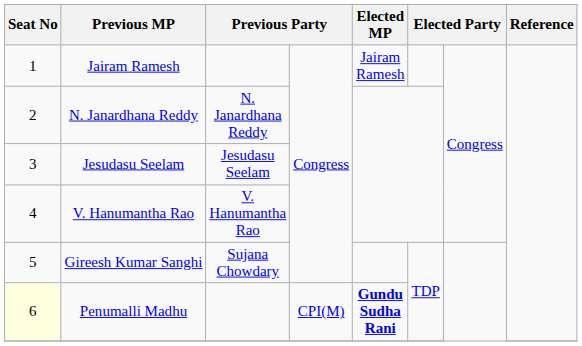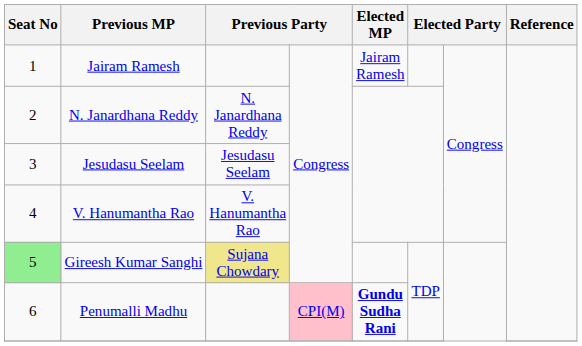(33, 262) no background -> (33, 262) lightgreen background
(248, 262) no background -> (248, 262) khaki background
(33, 311) lightyellow background -> (33, 311) no background
(321, 311) no background -> (321, 311) pink background
